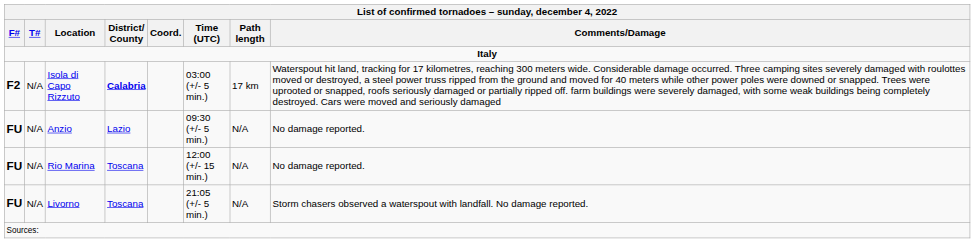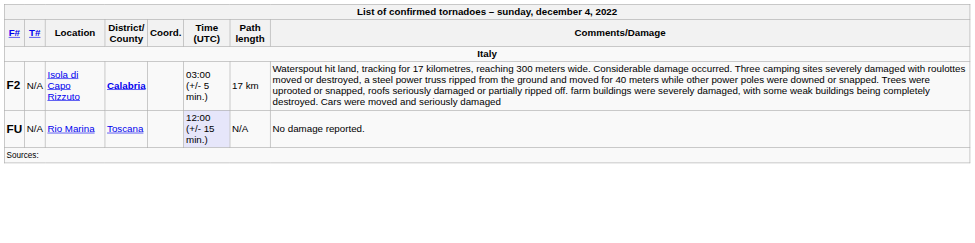- row: (60, 129)
(200, 166) no background -> (200, 129) lavender background
- row: (63, 203)
